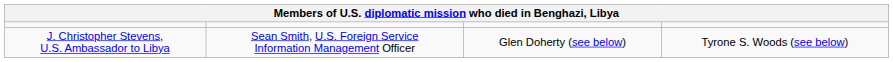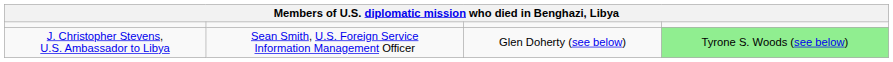(775, 42) no background -> (775, 42) lightgreen background
